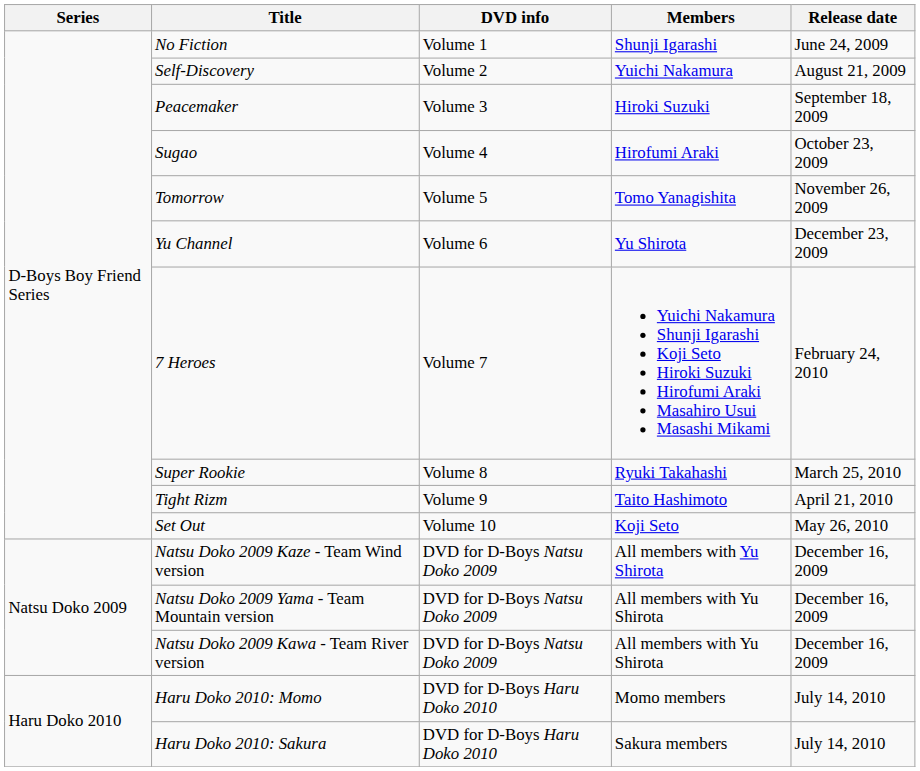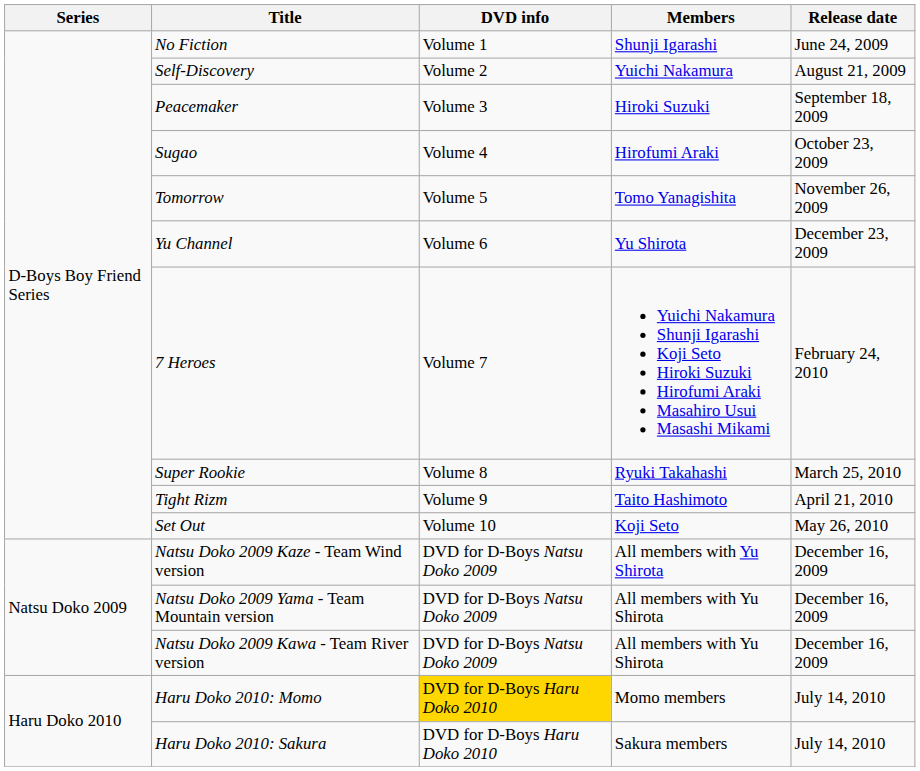(501, 698) no background -> (501, 698) gold background
